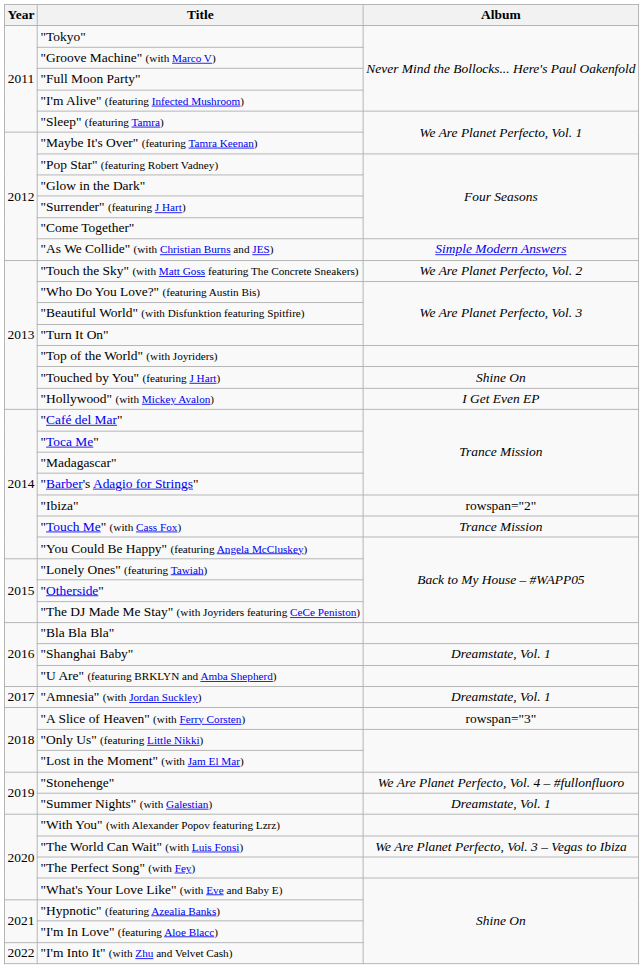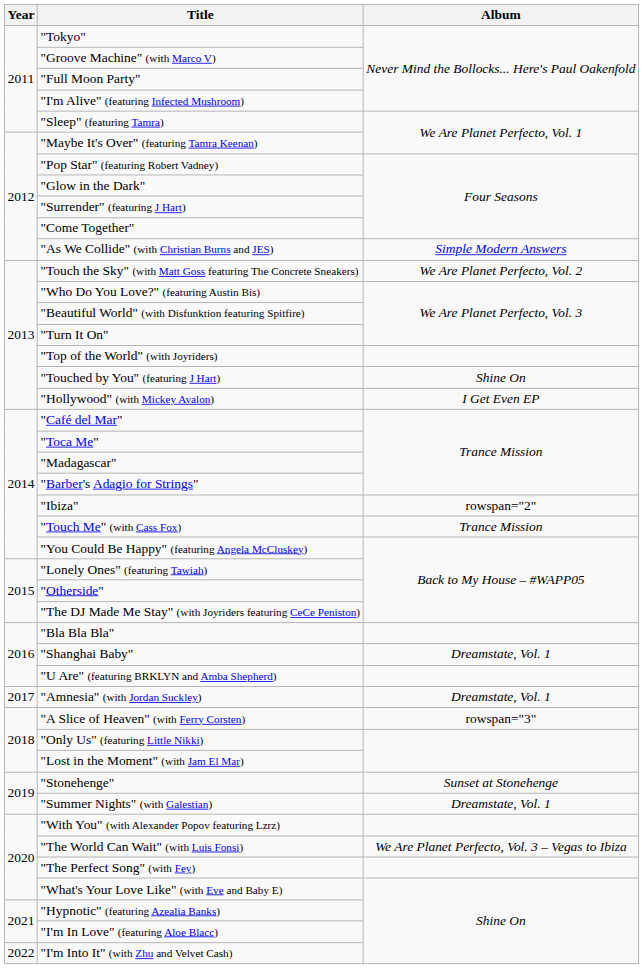(501, 782) We Are Planet Perfecto, Vol. 4 – #fullonfluoro -> (501, 782) Sunset at Stonehenge
